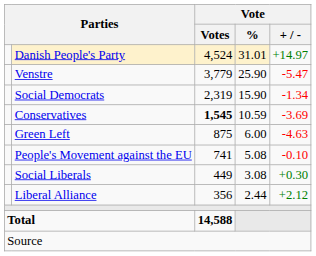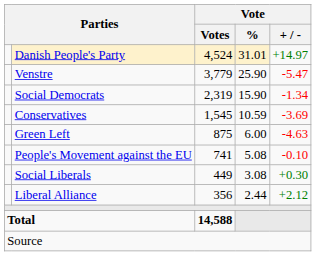(218, 114) bold -> (218, 114) normal
